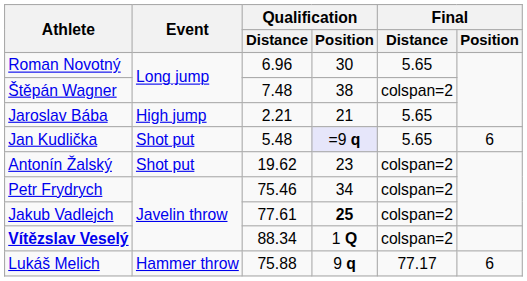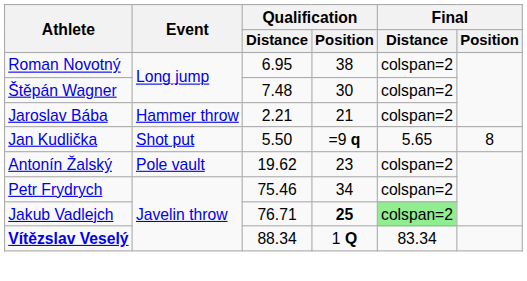(277, 66) 6.96 -> (277, 66) 6.95
(344, 66) 30 -> (344, 66) 38
(417, 66) 5.65 -> (417, 66) colspan=2
(344, 90) 38 -> (344, 90) 30
(171, 115) High jump -> (187, 115) Hammer throw
(417, 115) 5.65 -> (417, 115) colspan=2
(277, 140) 5.48 -> (277, 140) 5.50
(344, 140) lavender background -> (344, 140) no background
(490, 140) 6 -> (490, 140) 8
(165, 165) Shot put -> (170, 165) Pole vault
(277, 214) 77.61 -> (277, 214) 76.71
(417, 214) no background -> (417, 214) lightgreen background
(417, 239) colspan=2 -> (417, 239) 83.34
- row: (54, 264)
